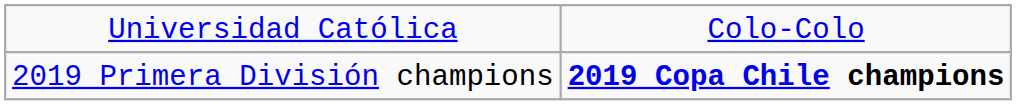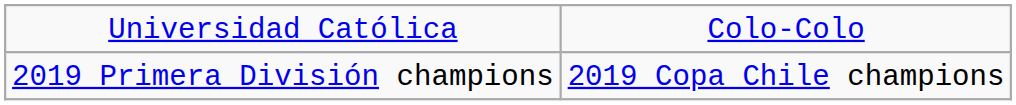(786, 76) bold -> (786, 76) normal
